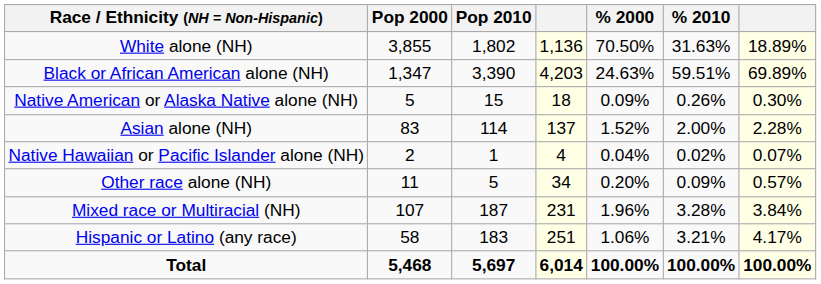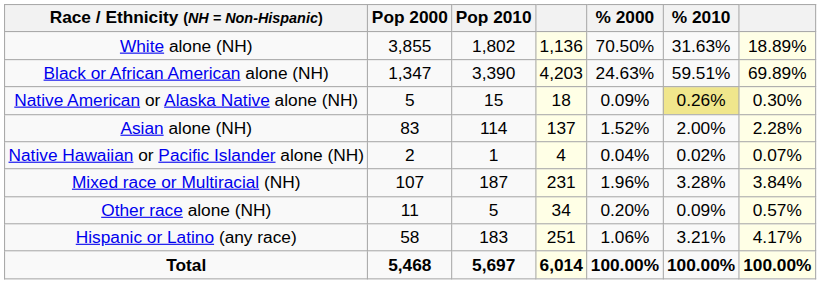(701, 100) no background -> (701, 100) khaki background
rows swapped: (186, 182) <-> (186, 210)
